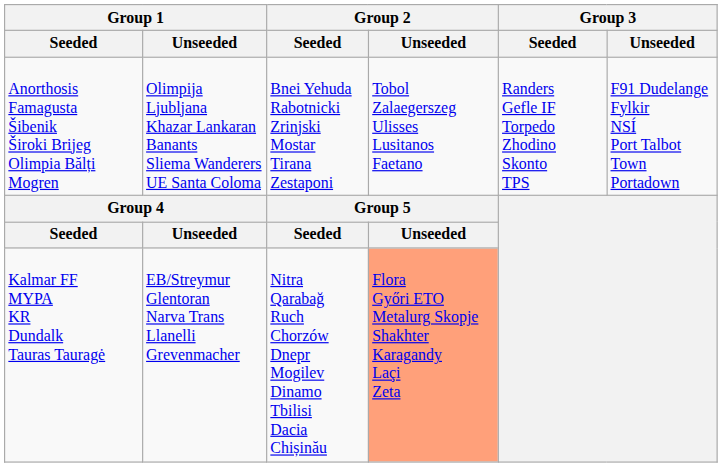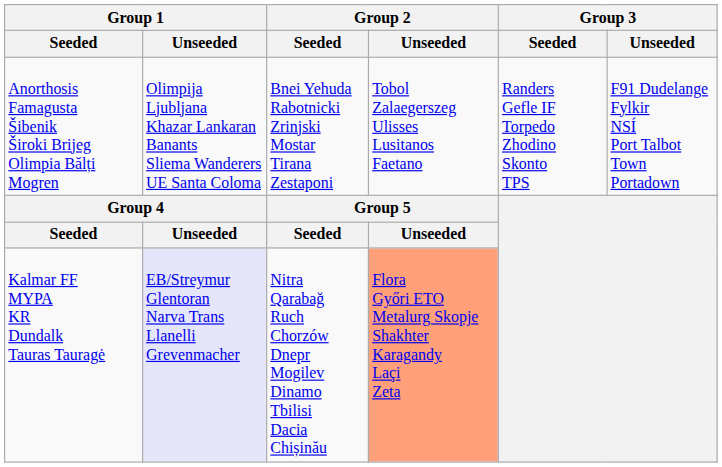(193, 316) no background -> (193, 316) lavender background
